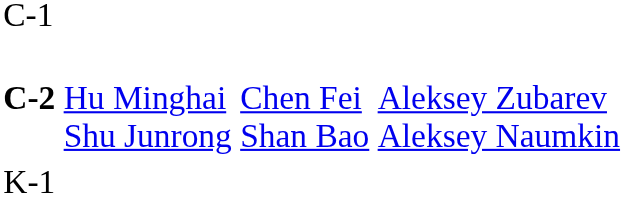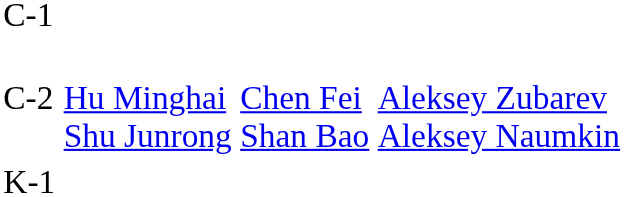(29, 98) bold -> (28, 98) normal
